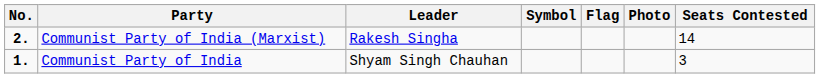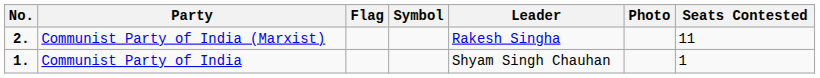columns swapped: (603, 16) <-> (434, 16)
(687, 39) 14 -> (687, 39) 11
(683, 61) 3 -> (683, 61) 1
